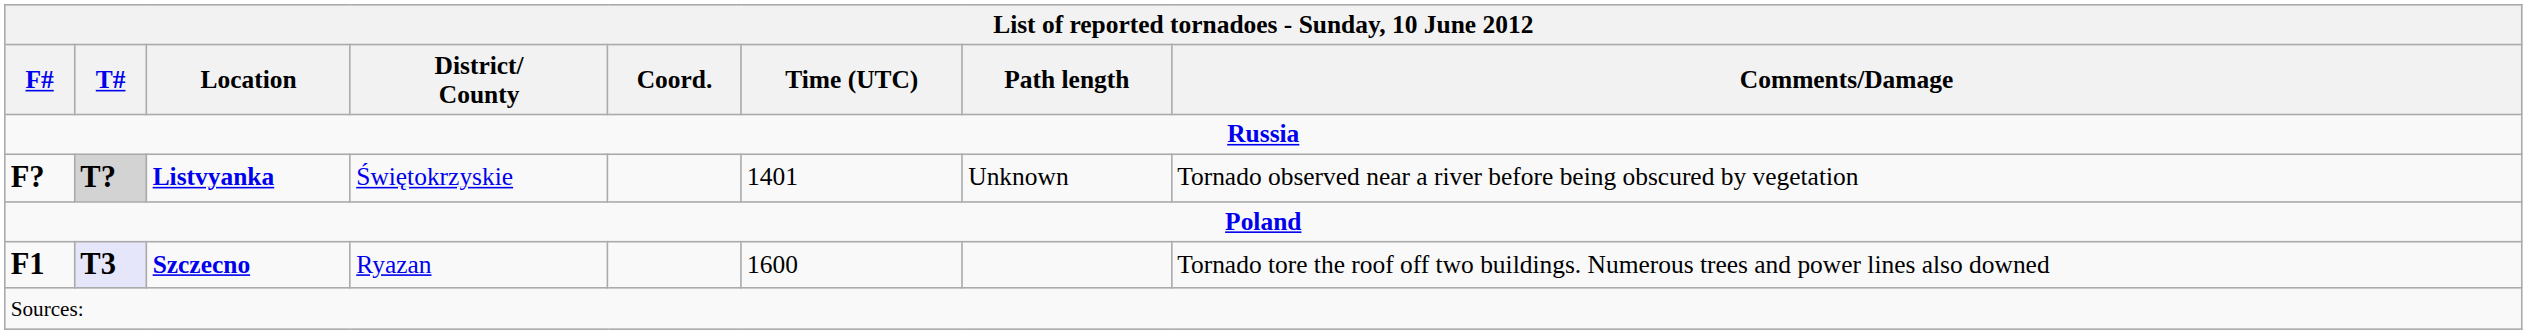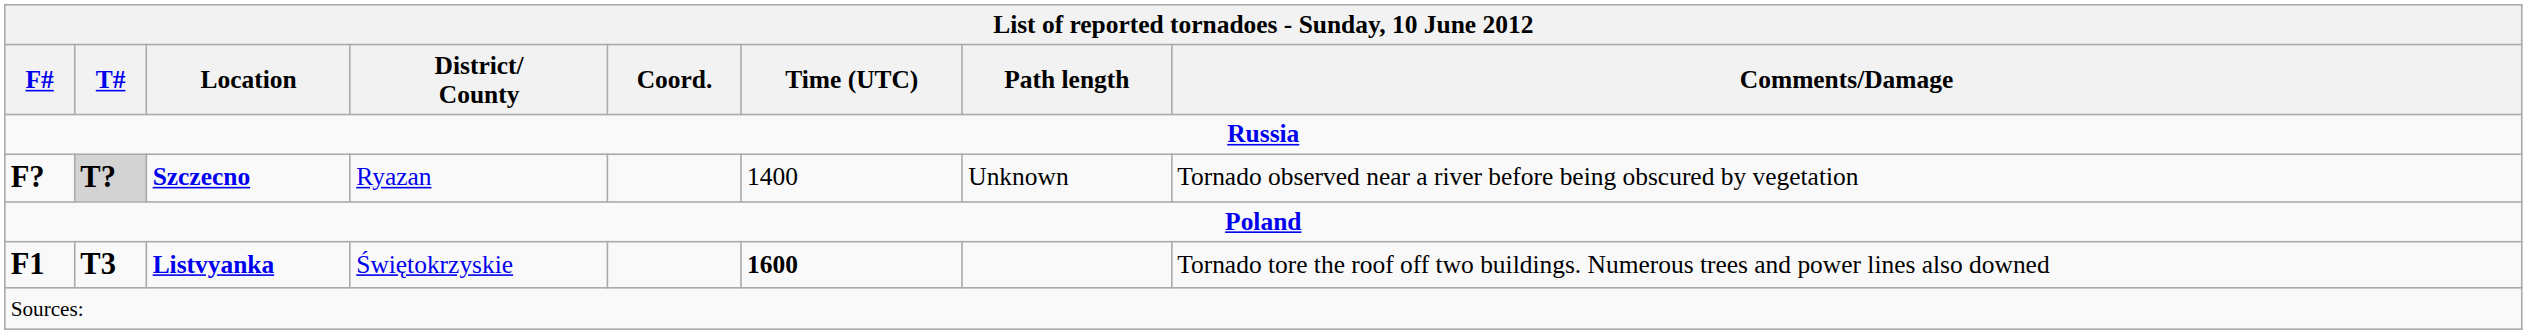(213, 177) Listvyanka -> (201, 177) Szczecno
(435, 177) Świętokrzyskie -> (394, 177) Ryazan
(773, 177) 1401 -> (773, 177) 1400
(98, 264) lavender background -> (98, 264) no background
(201, 264) Szczecno -> (213, 264) Listvyanka
(394, 264) Ryazan -> (435, 264) Świętokrzyskie
(773, 264) normal -> (773, 264) bold
